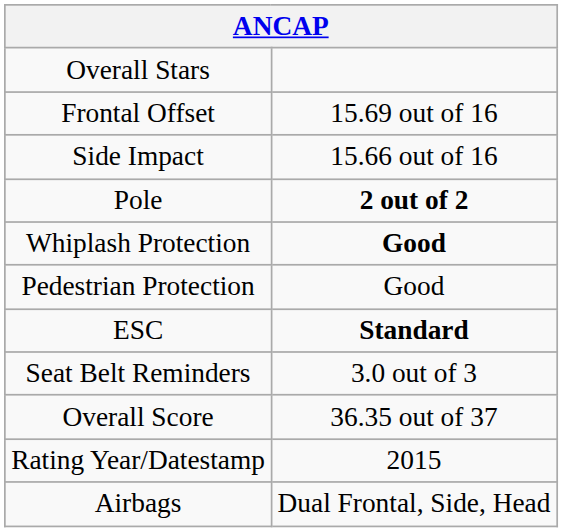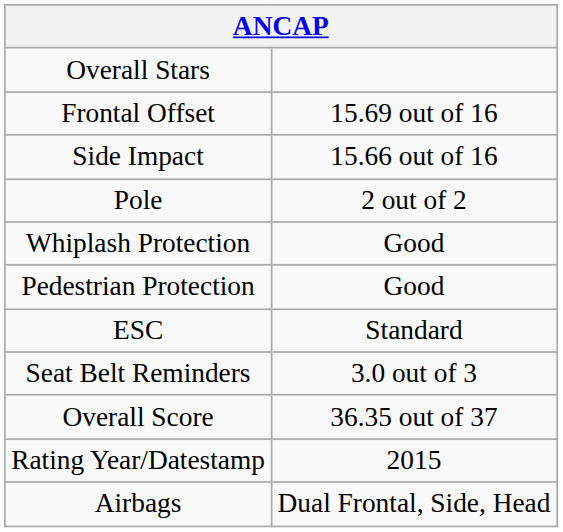(414, 199) bold -> (414, 199) normal
(414, 243) bold -> (414, 243) normal
(414, 329) bold -> (414, 329) normal
